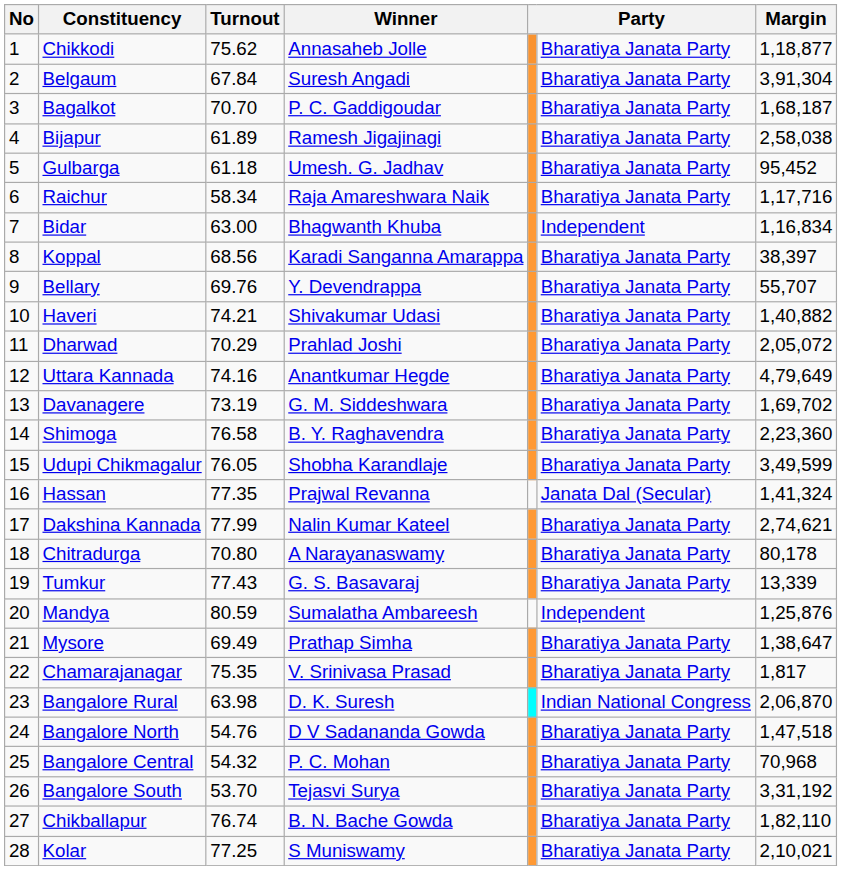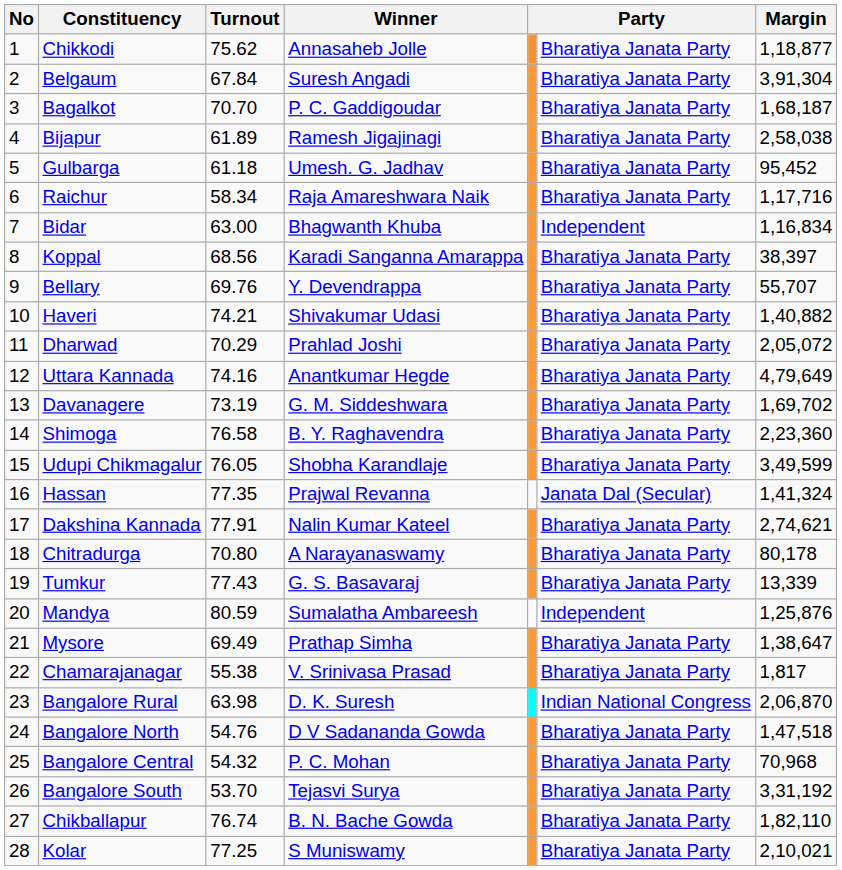(234, 524) 77.99 -> (234, 524) 77.91
(234, 672) 75.35 -> (234, 672) 55.38
